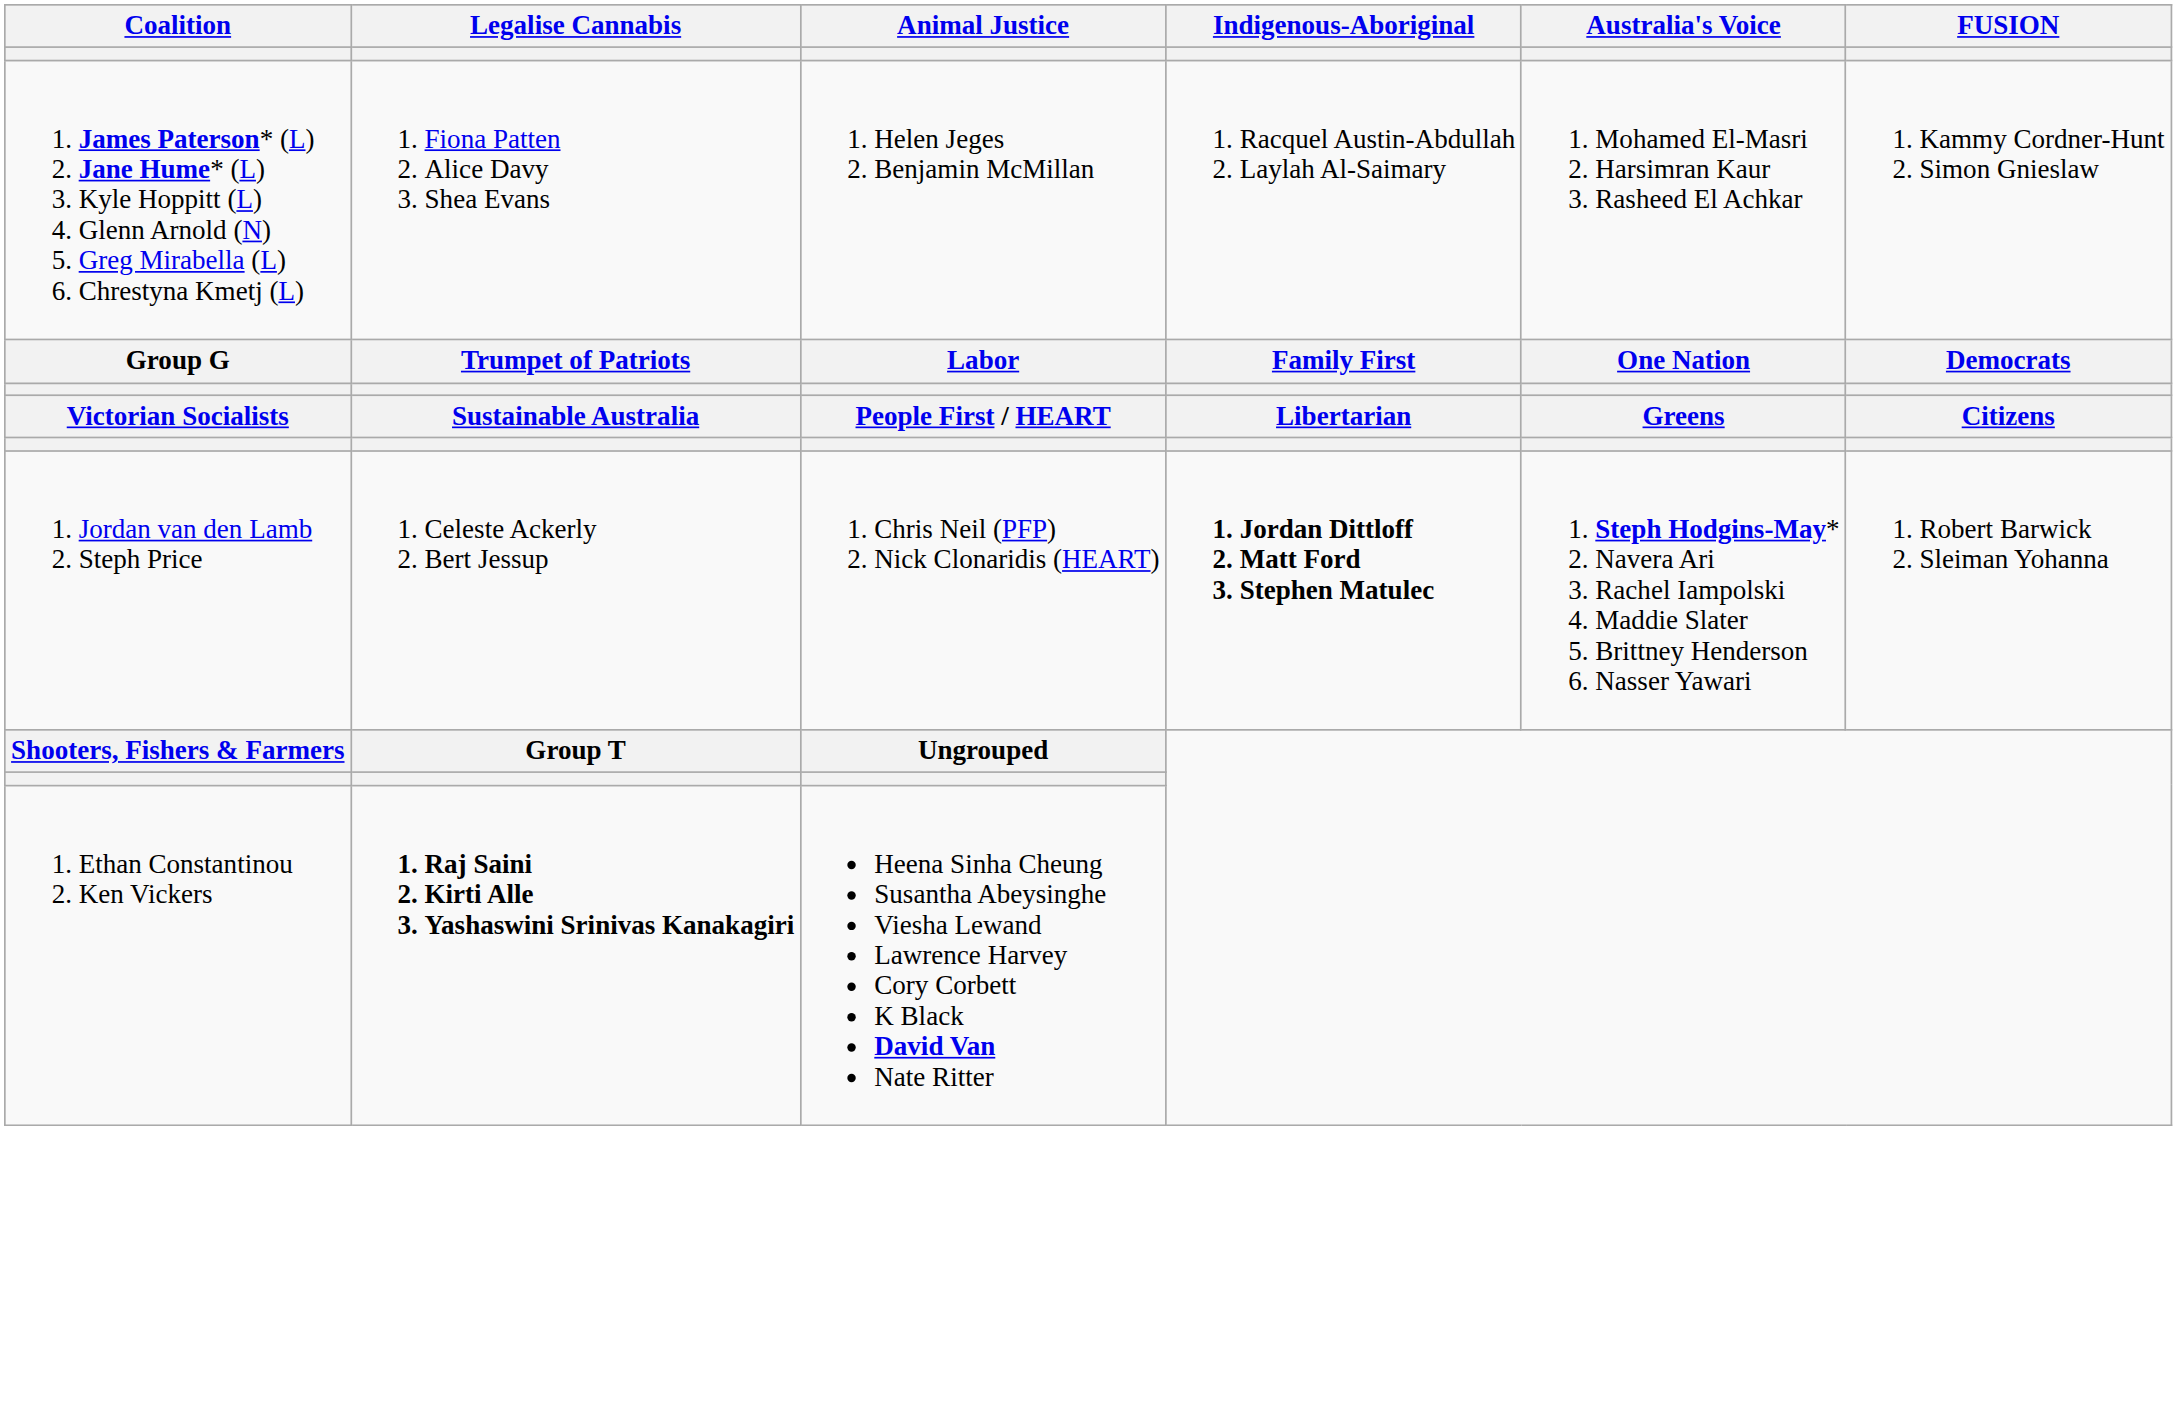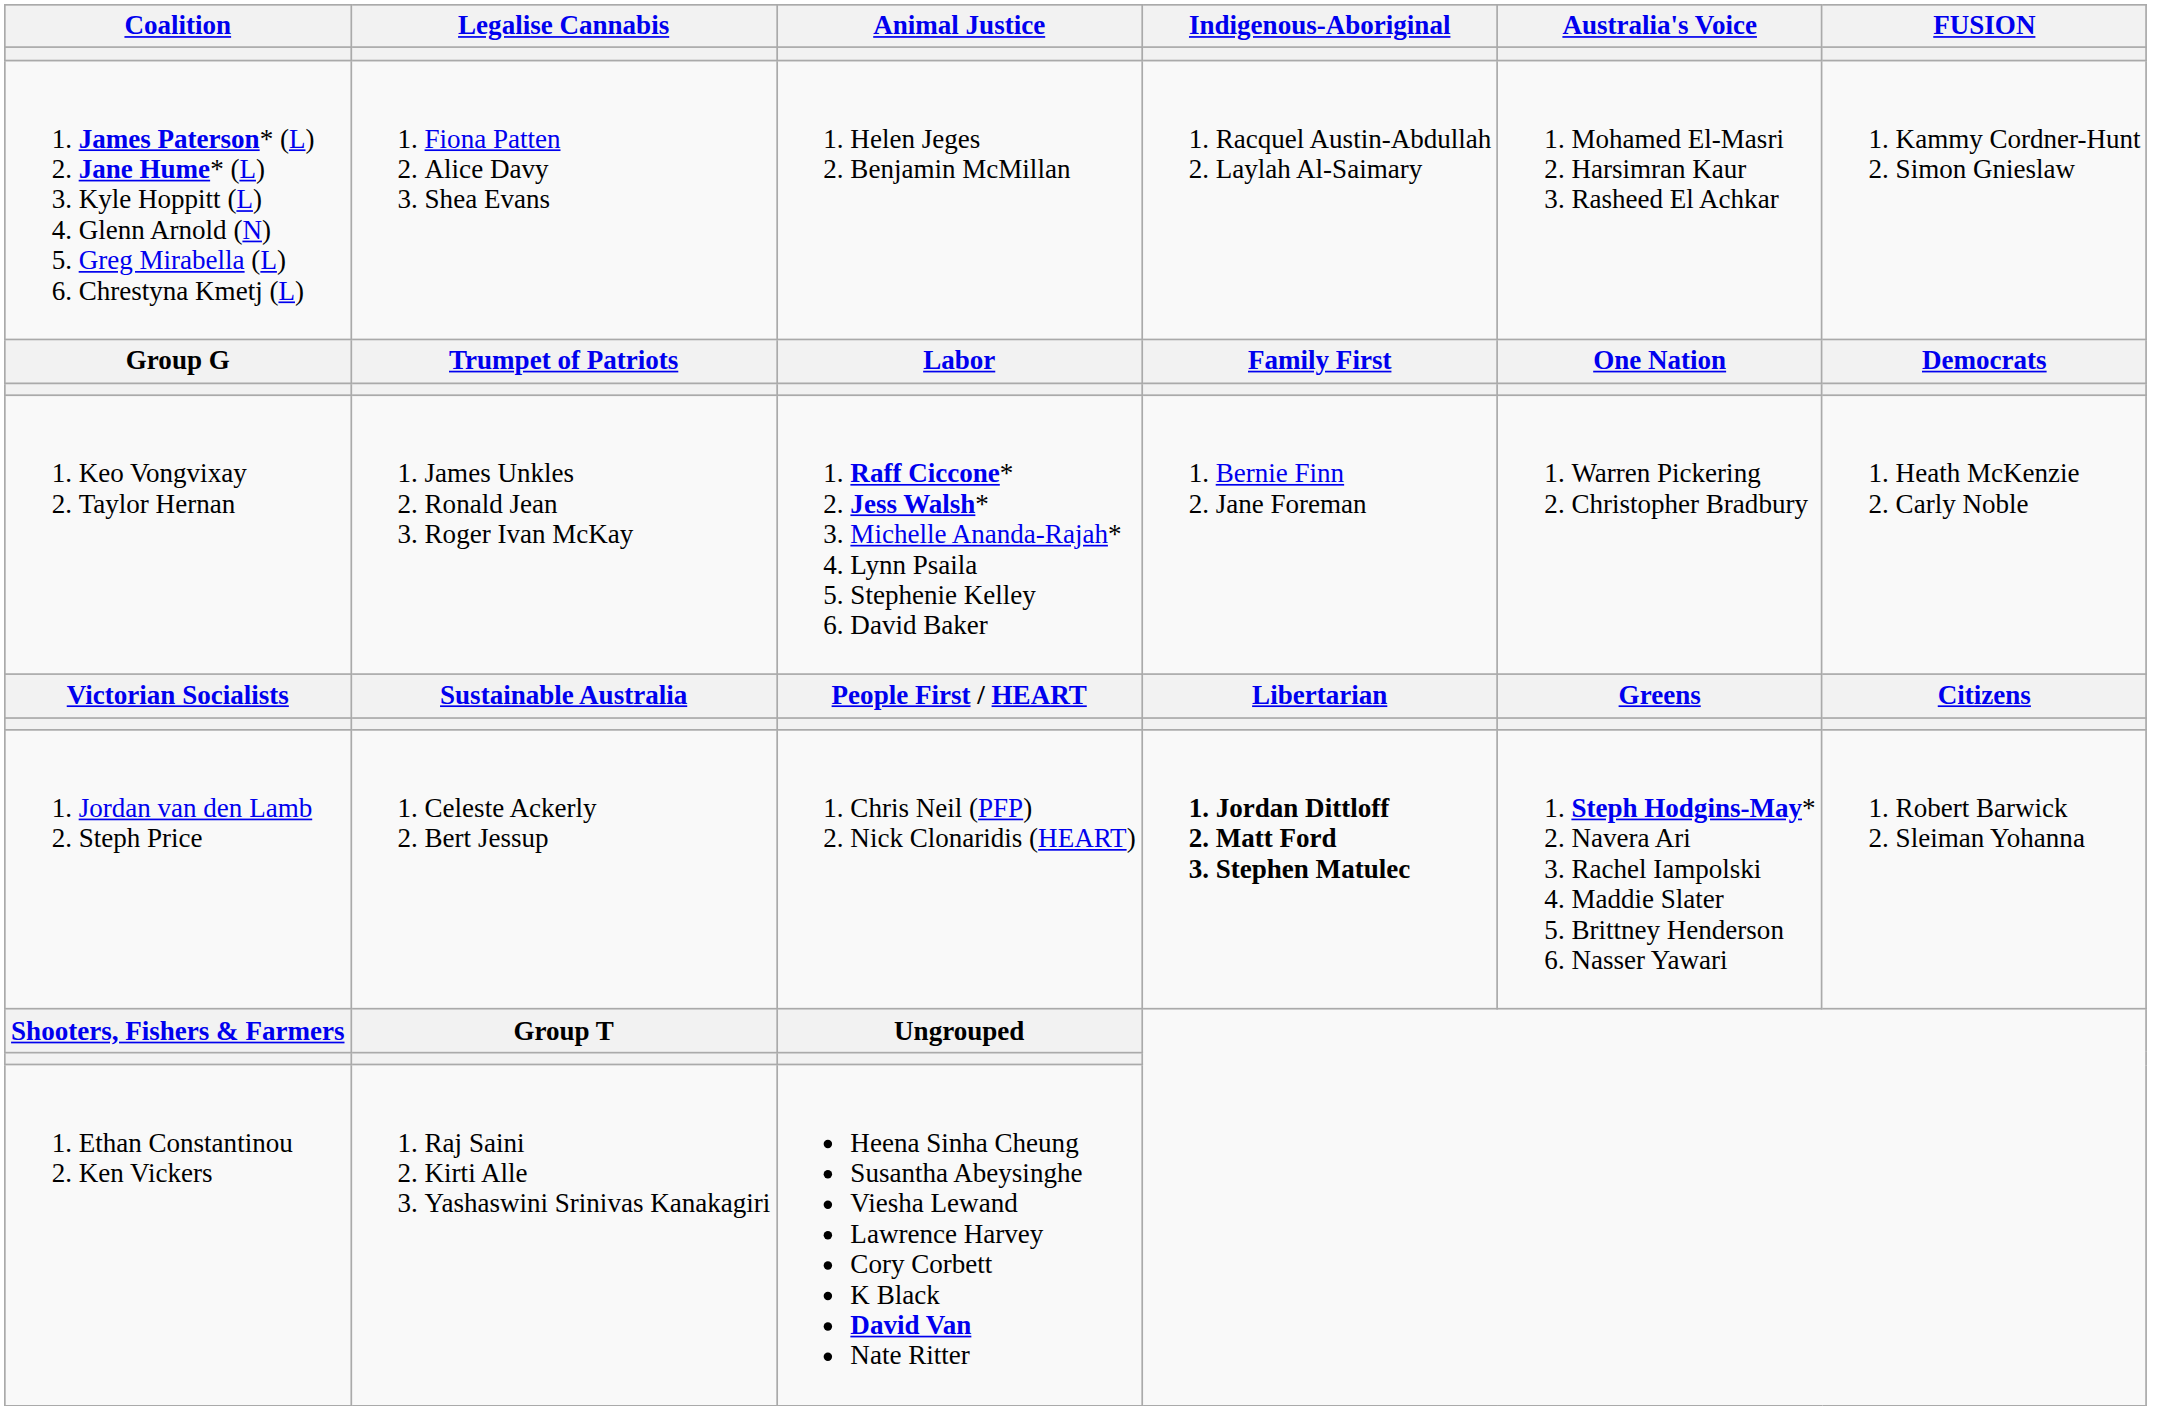+ row: (178, 489)
(576, 895) bold -> (564, 1174) normal
